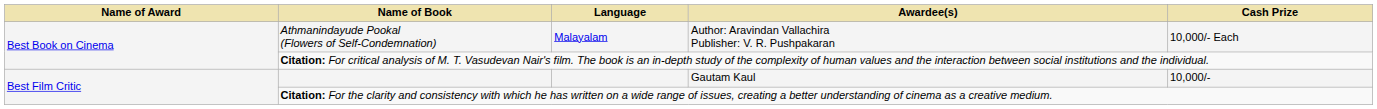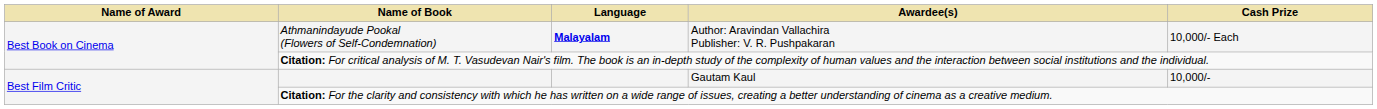(581, 36) normal -> (582, 36) bold
